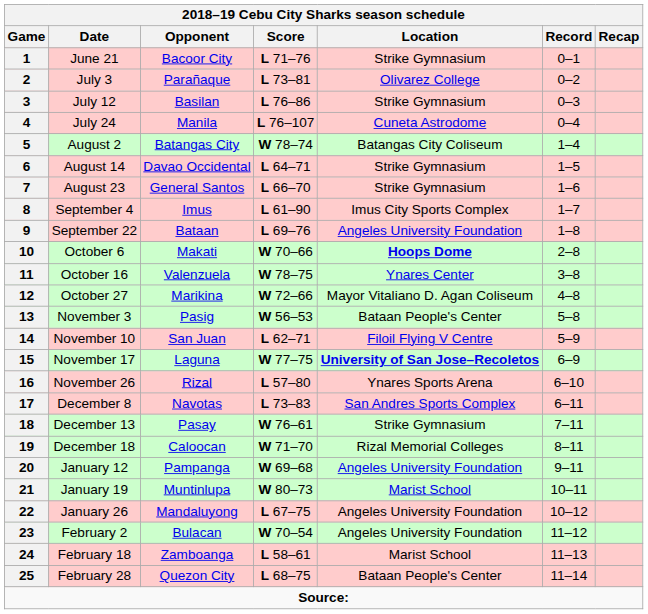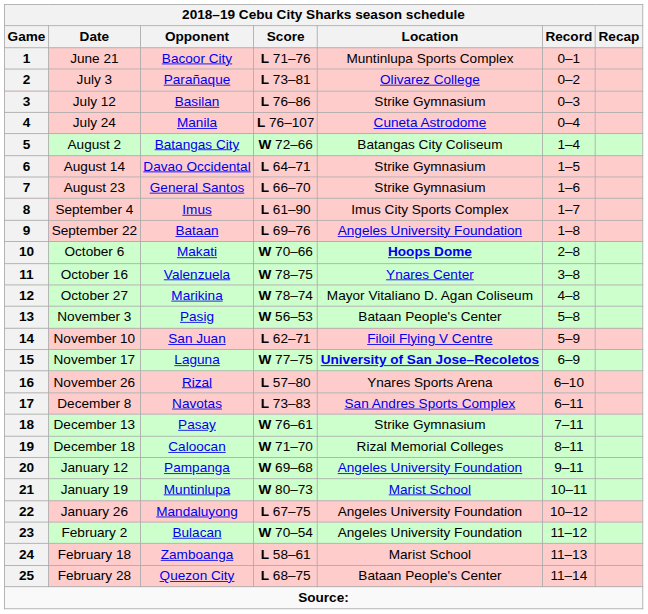(430, 58) Strike Gymnasium -> (430, 58) Muntinlupa Sports Complex
(286, 144) W 78–74 -> (286, 144) W 72–66
(286, 295) W 72–66 -> (286, 295) W 78–74
